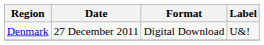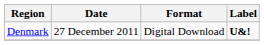(240, 31) normal -> (240, 31) bold
